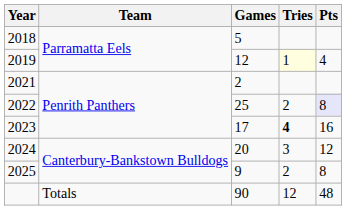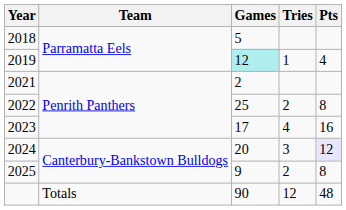(242, 60) no background -> (242, 60) paleturquoise background
(286, 60) lightyellow background -> (286, 60) no background
(323, 104) lavender background -> (323, 104) no background
(286, 127) bold -> (286, 127) normal
(326, 149) no background -> (326, 149) lavender background
